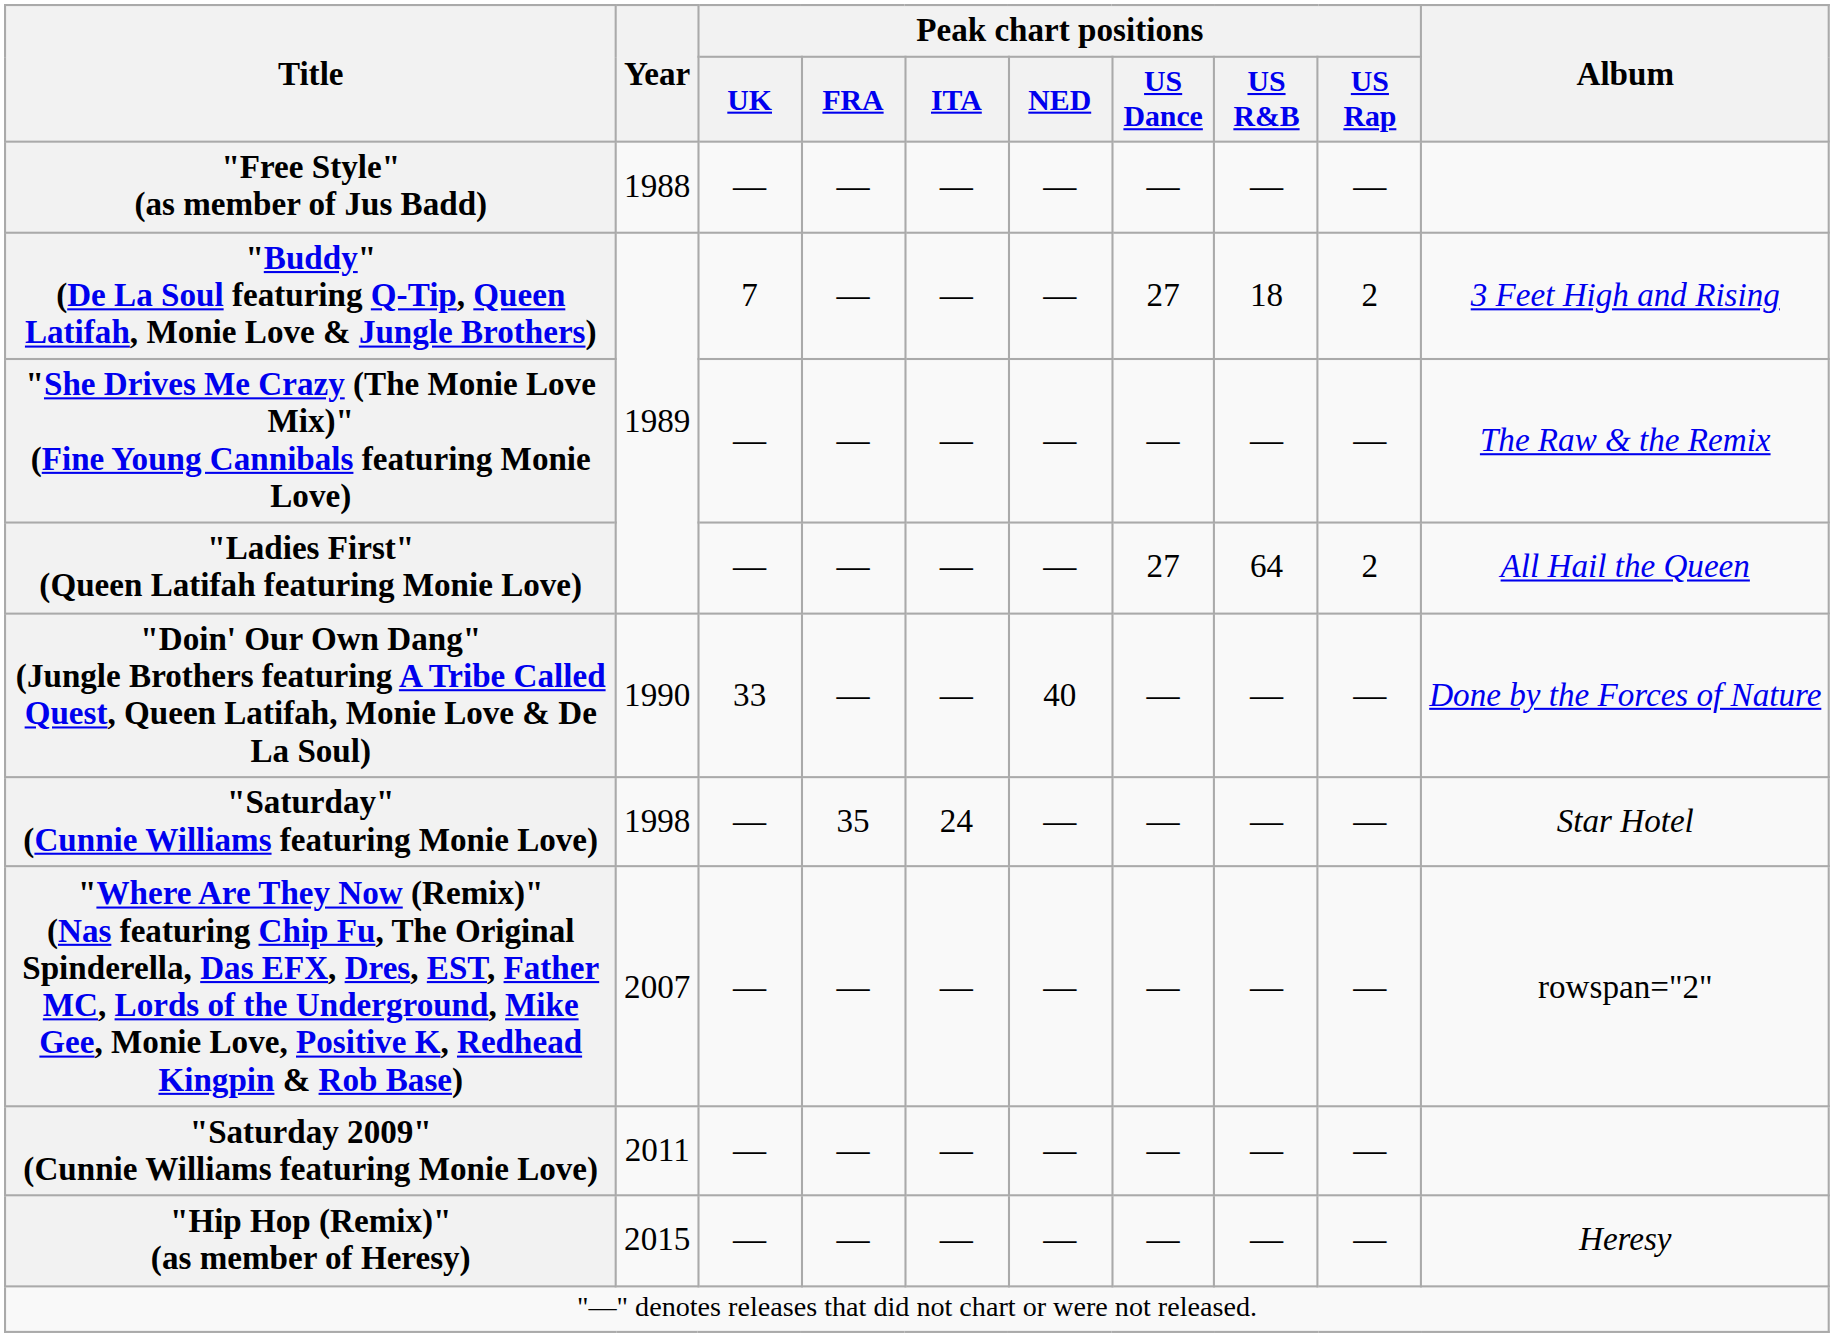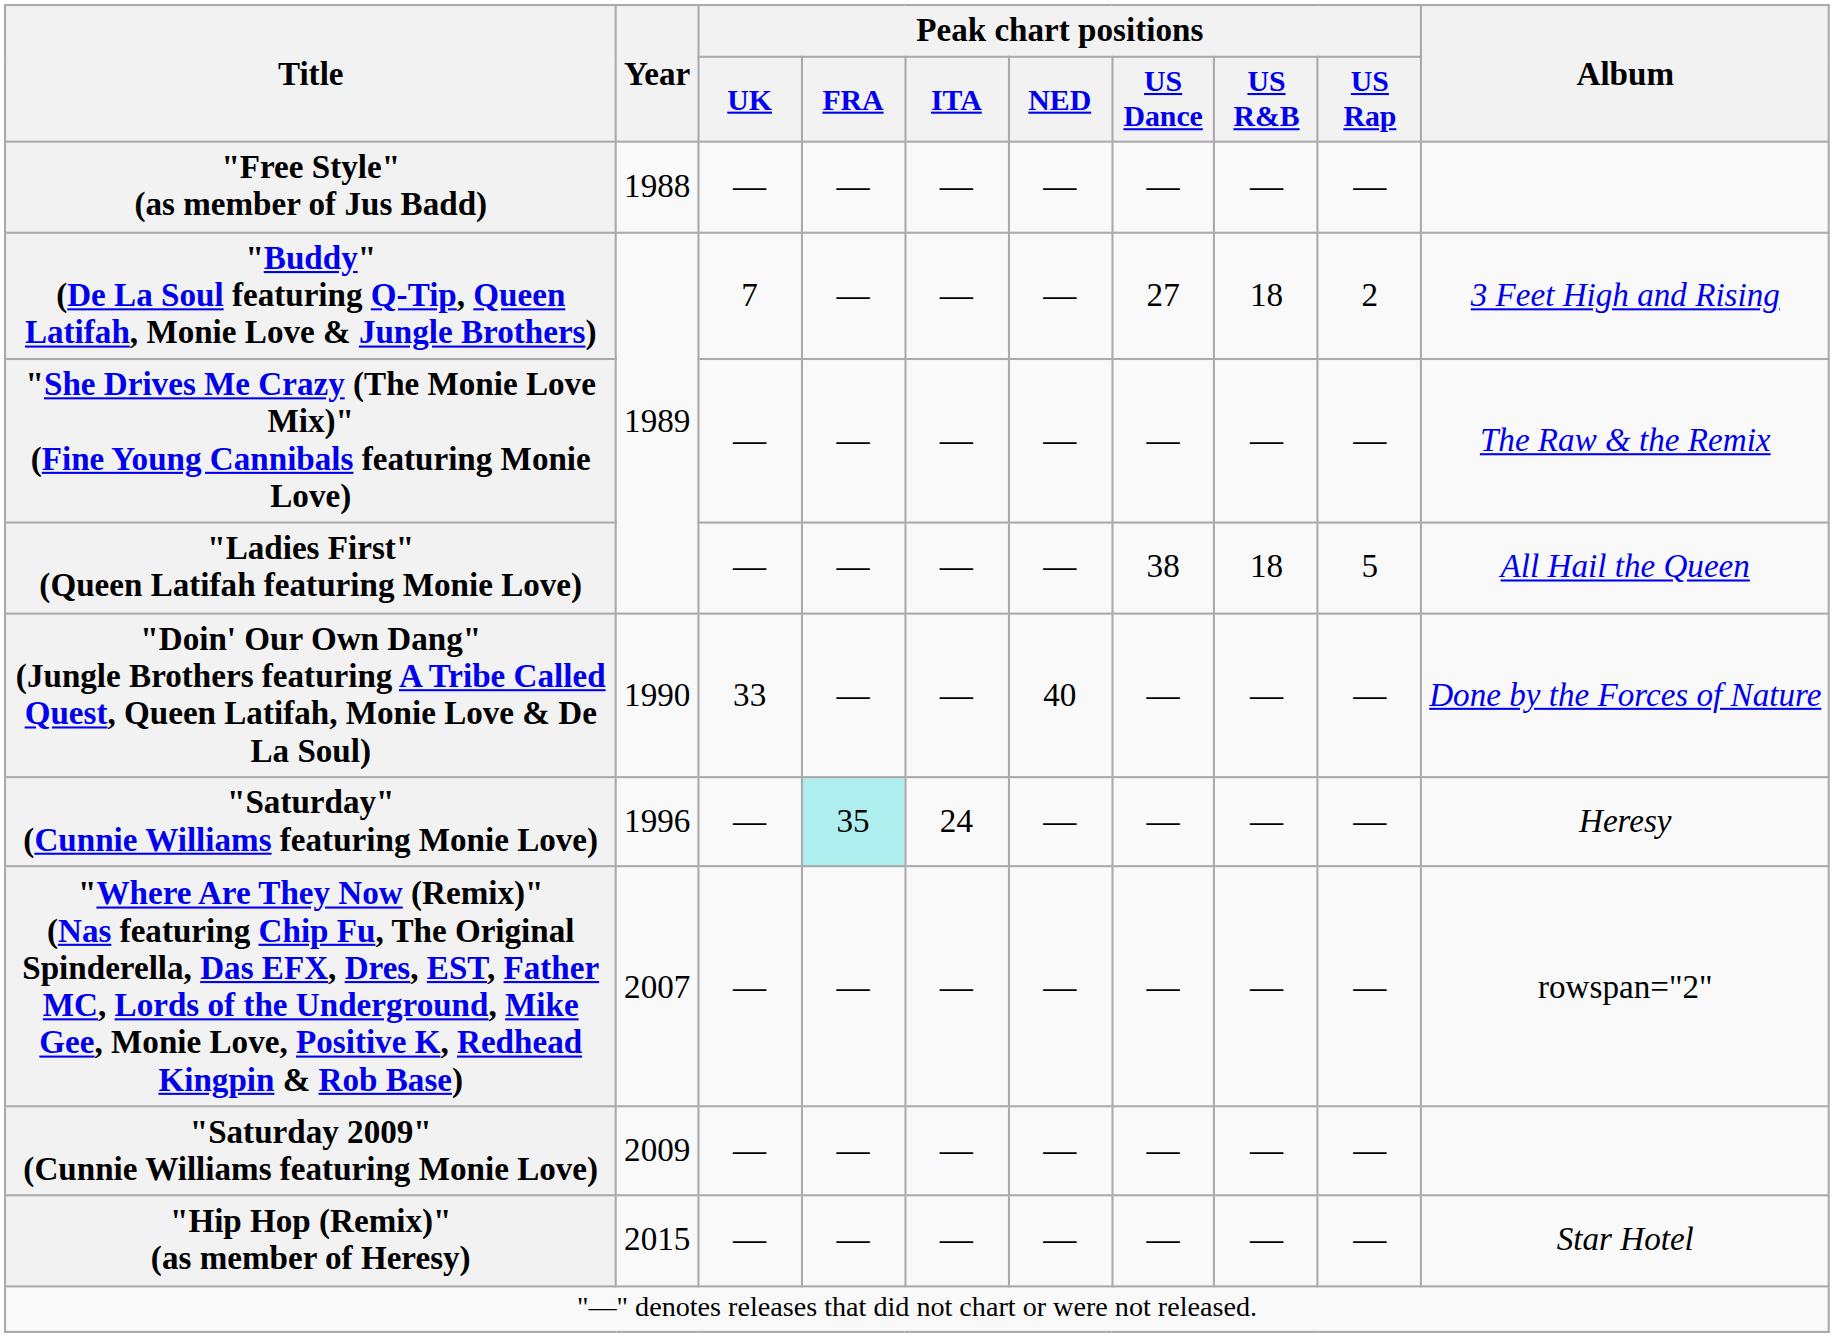(1163, 567) 27 -> (1163, 567) 38
(1267, 567) 64 -> (1267, 567) 18
(1370, 567) 2 -> (1370, 567) 5
(657, 821) 1998 -> (657, 821) 1996
(853, 821) no background -> (853, 821) paleturquoise background
(1625, 821) Star Hotel -> (1625, 821) Heresy
(657, 1150) 2011 -> (657, 1150) 2009
(1625, 1239) Heresy -> (1625, 1239) Star Hotel
